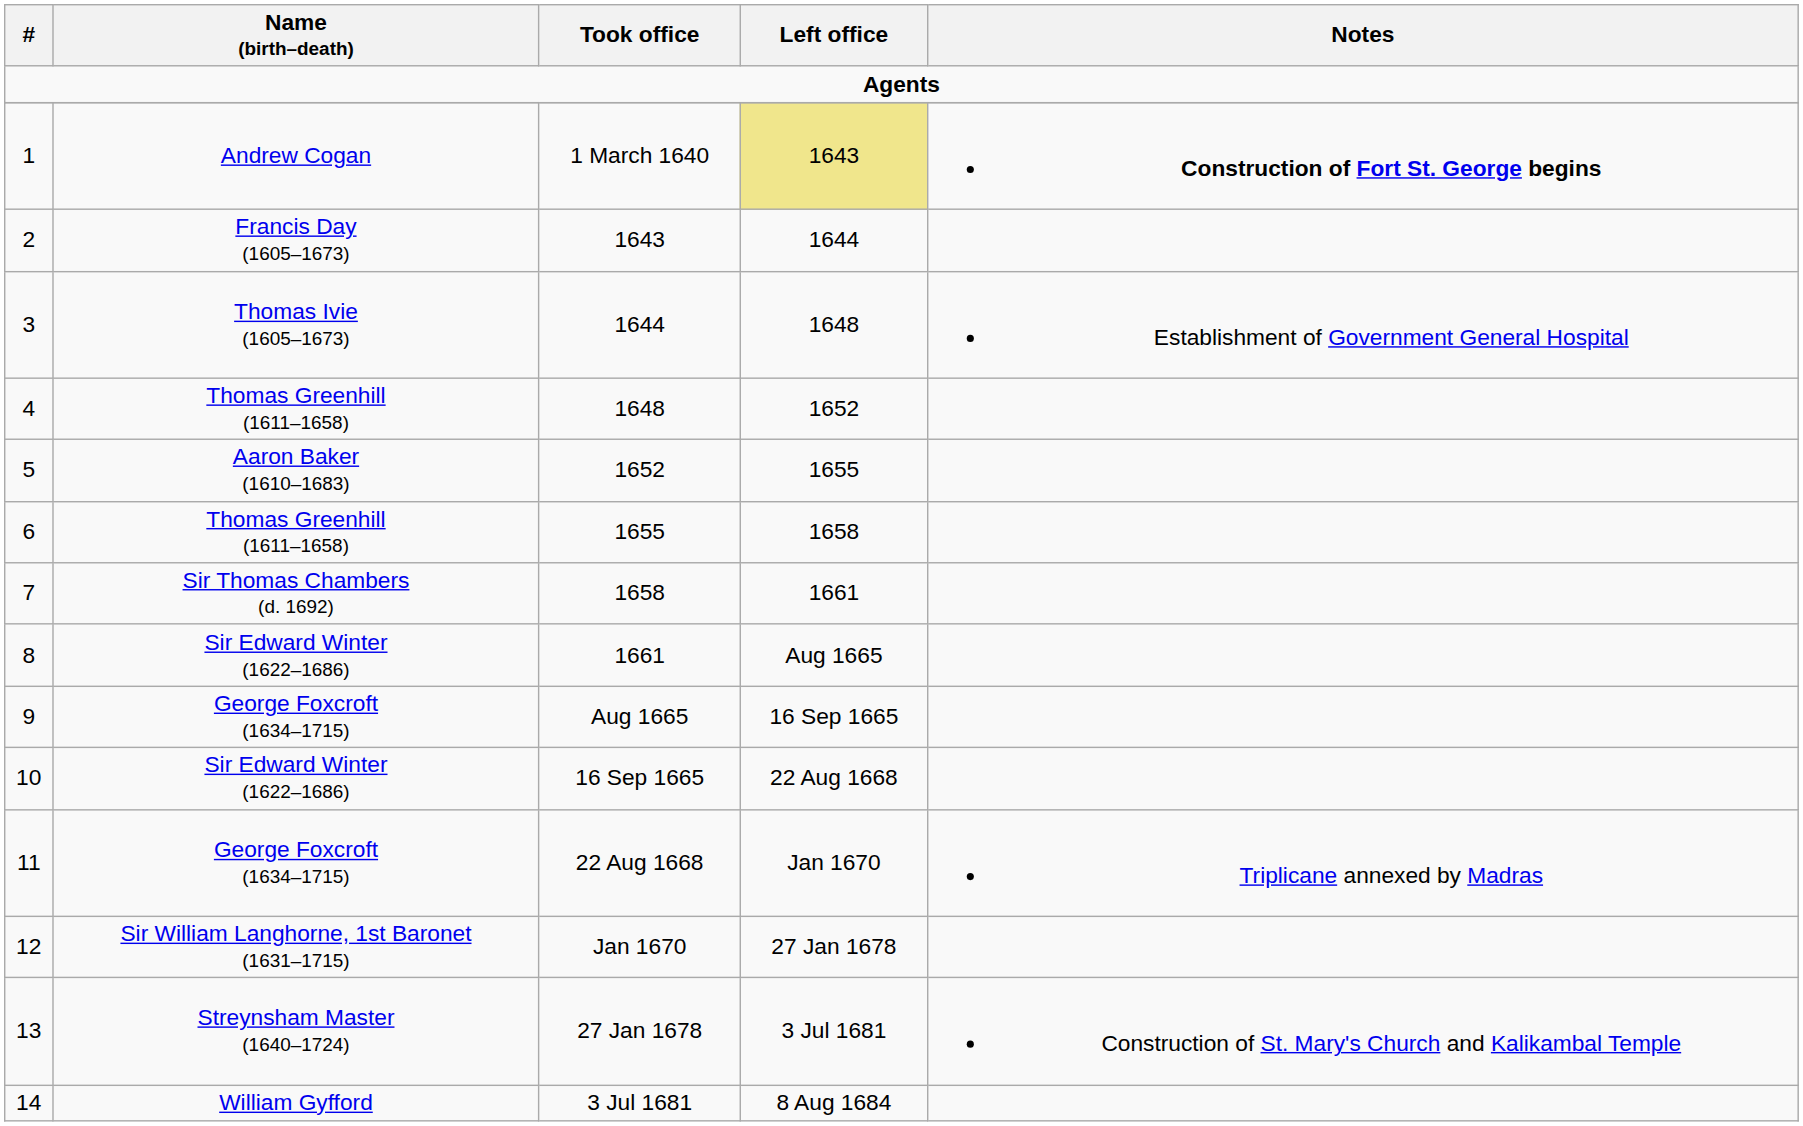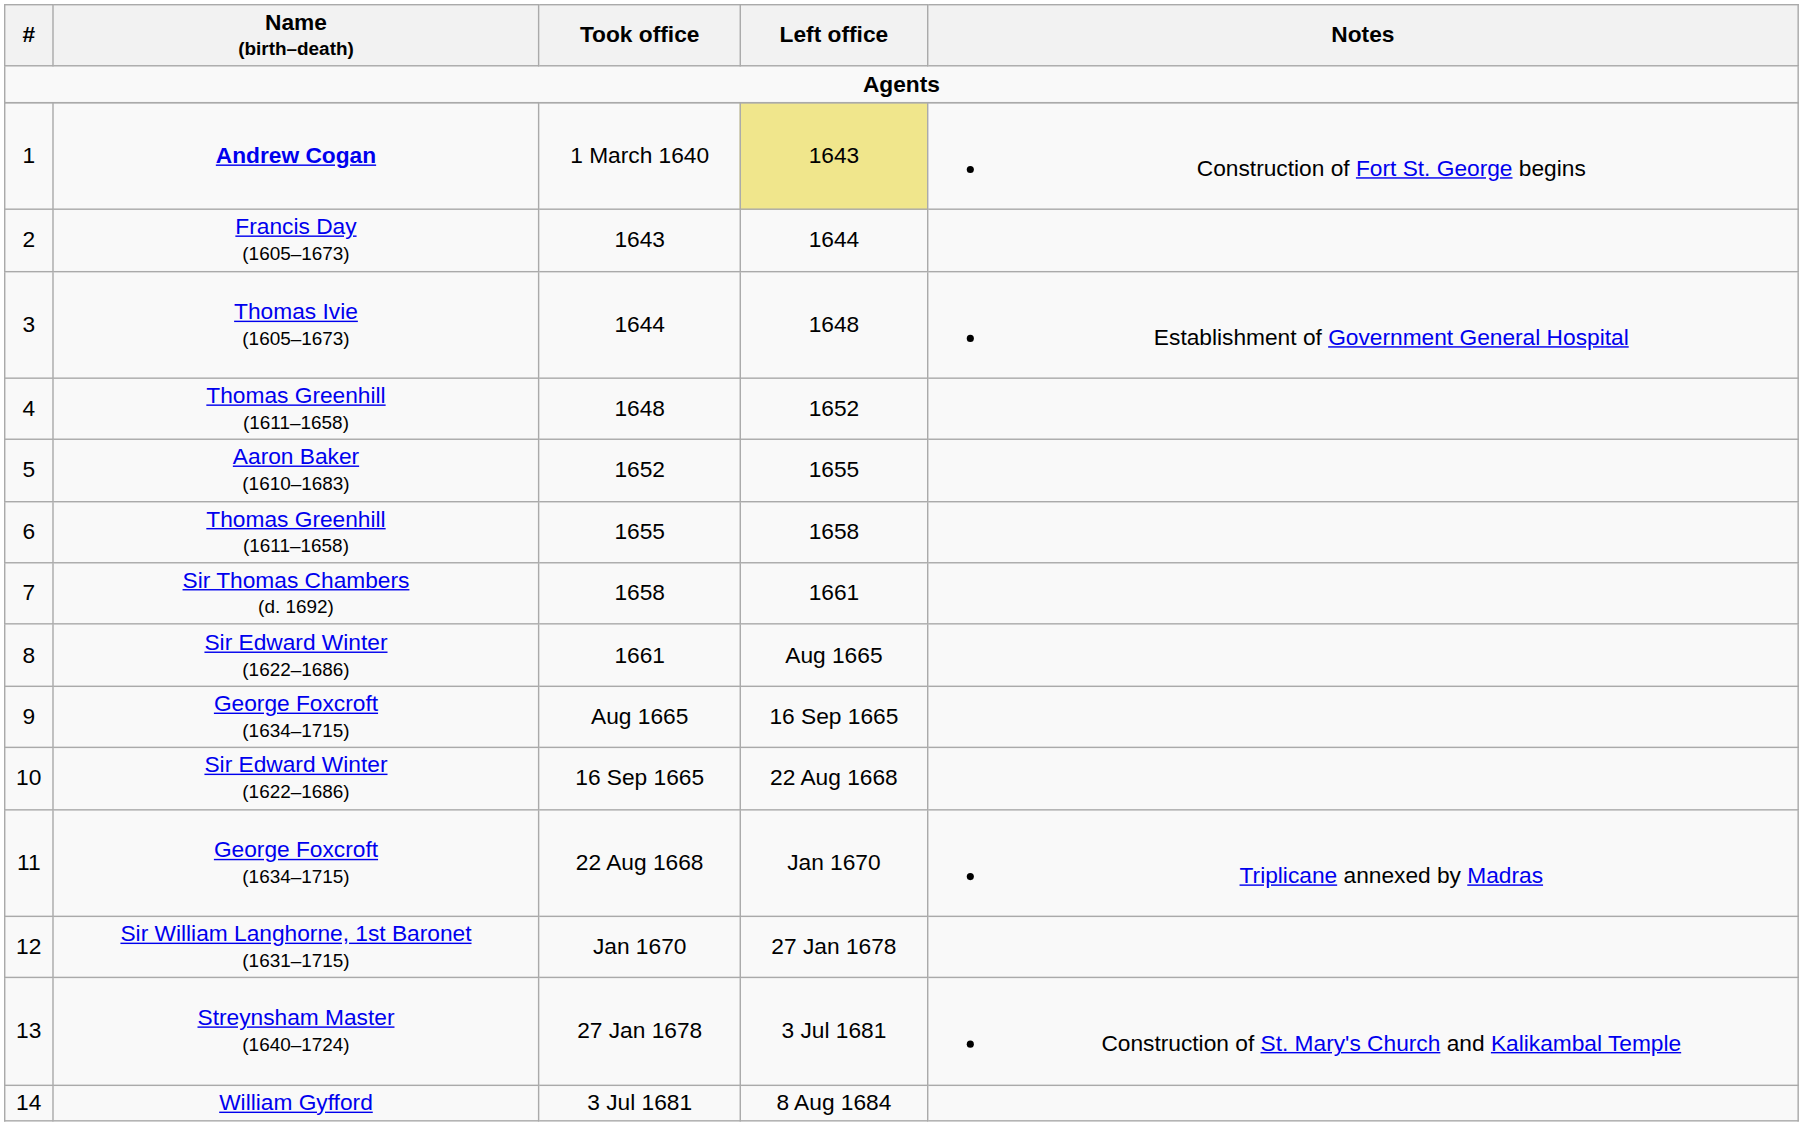(296, 155) normal -> (296, 155) bold
(1363, 169) bold -> (1363, 169) normal
